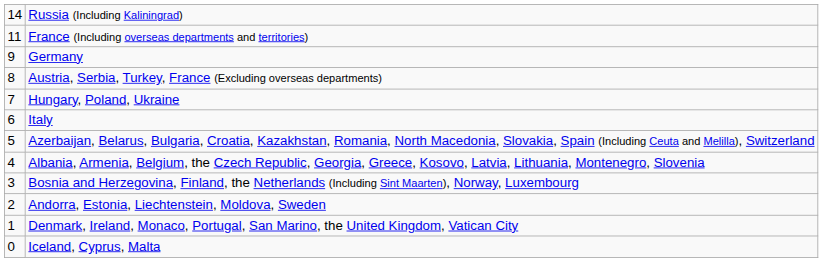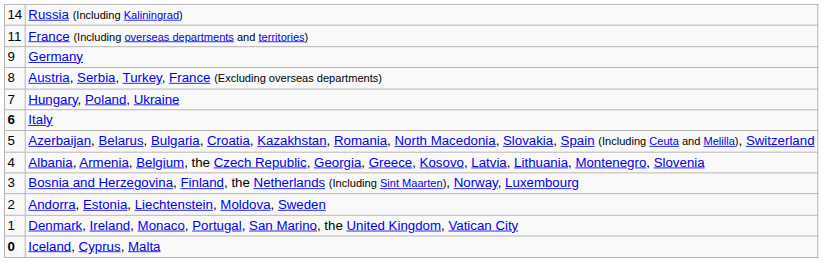(11, 120) normal -> (11, 120) bold
(11, 246) normal -> (11, 246) bold
